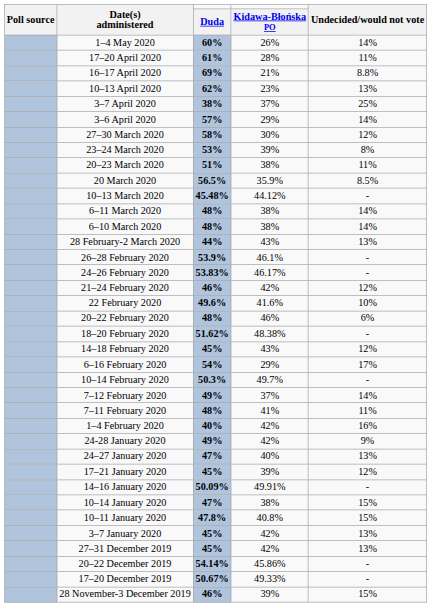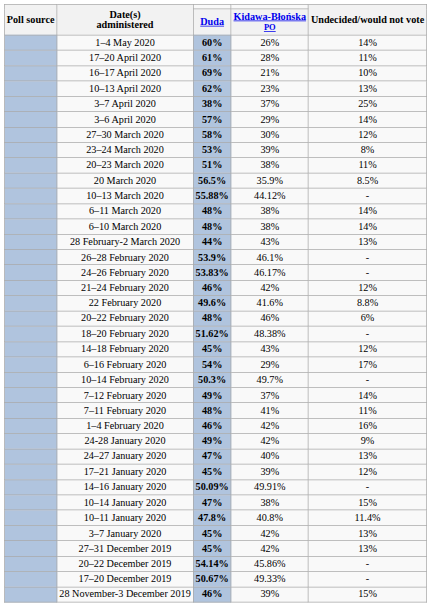(368, 73) 8.8% -> (368, 73) 10%
(212, 195) 45.48% -> (212, 195) 55.88%
(368, 302) 10% -> (368, 302) 8.8%
(212, 425) 40% -> (212, 425) 46%
(368, 517) 15% -> (368, 517) 11.4%
